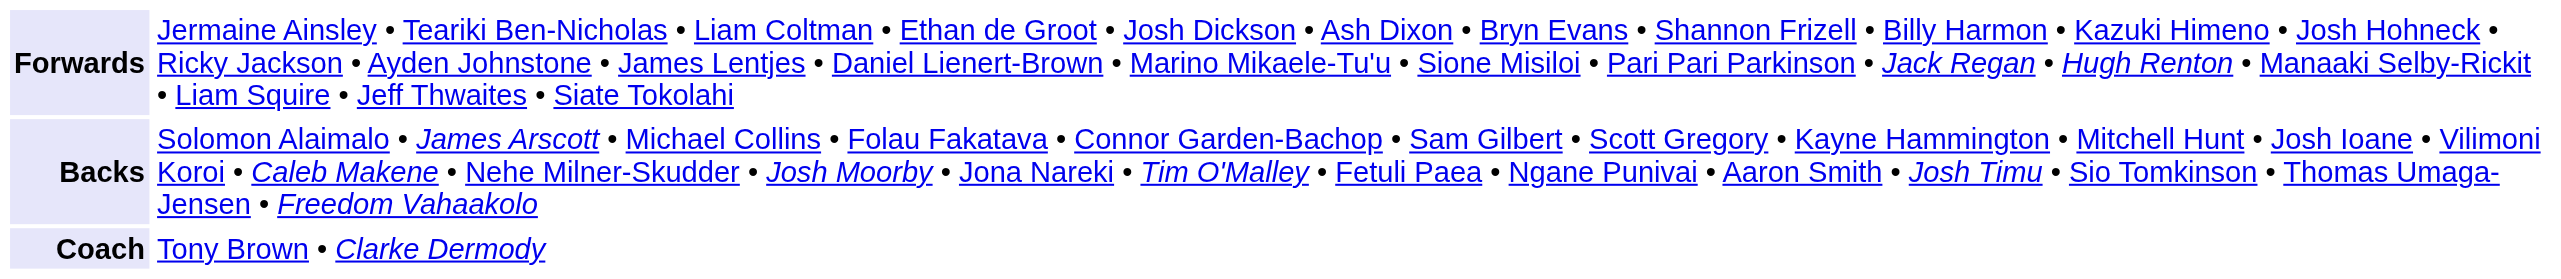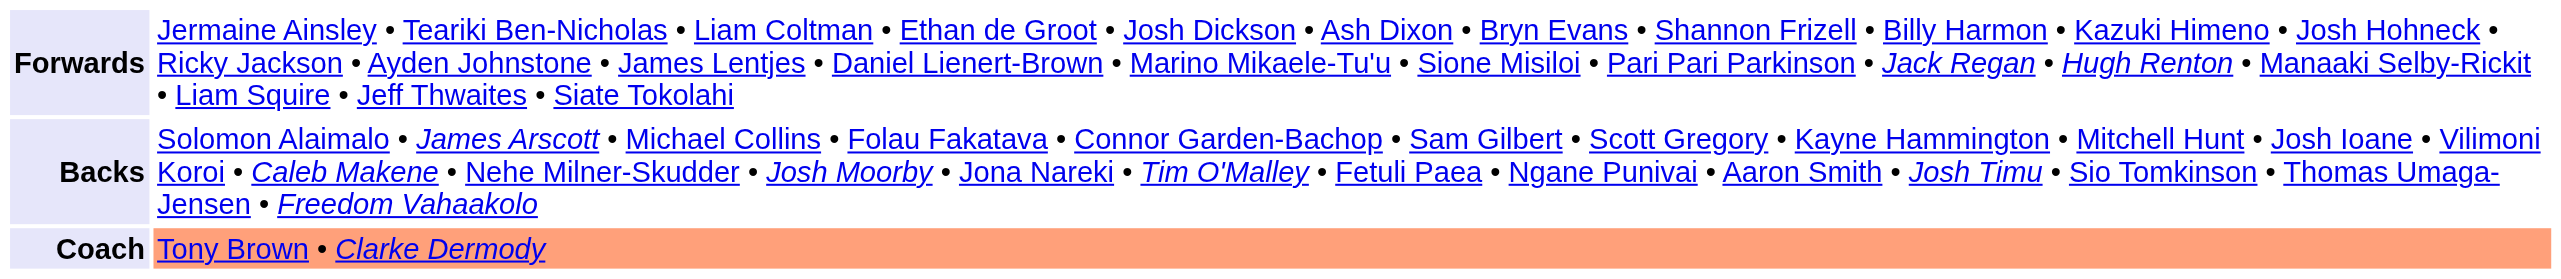(351, 248) no background -> (351, 248) lightsalmon background
